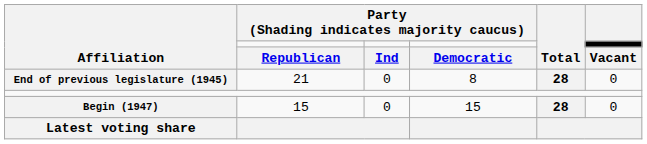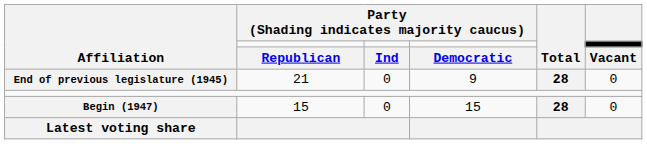(473, 79) 8 -> (473, 79) 9
